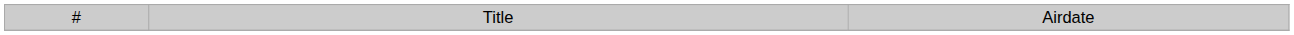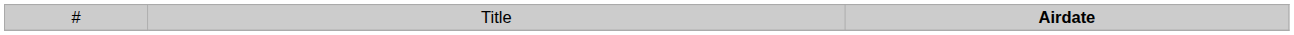(1068, 17) normal -> (1067, 17) bold
